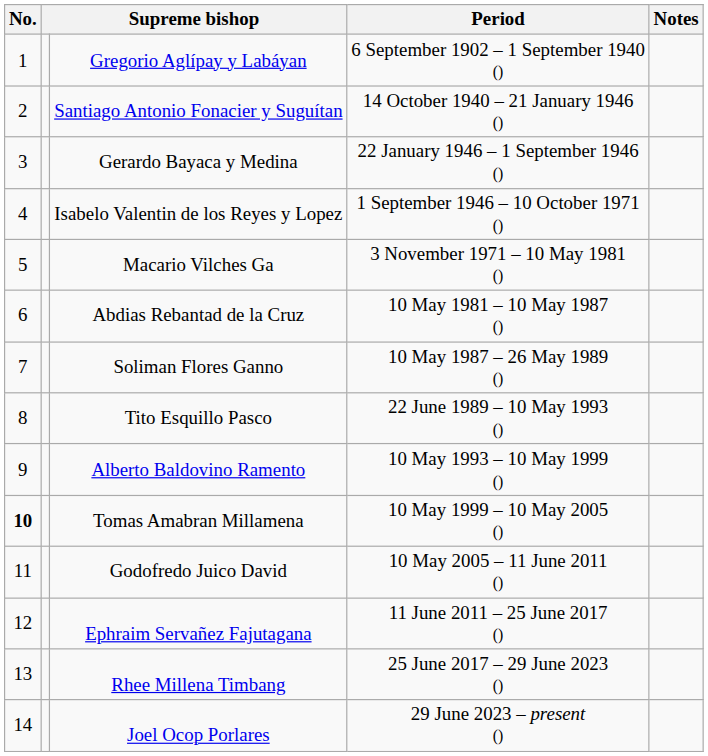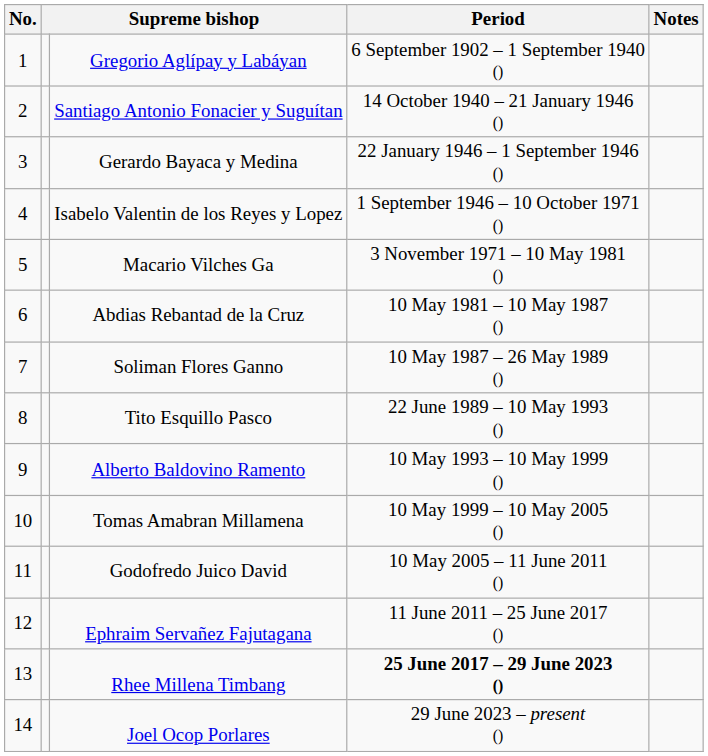(23, 520) bold -> (23, 520) normal
(498, 674) normal -> (498, 674) bold
